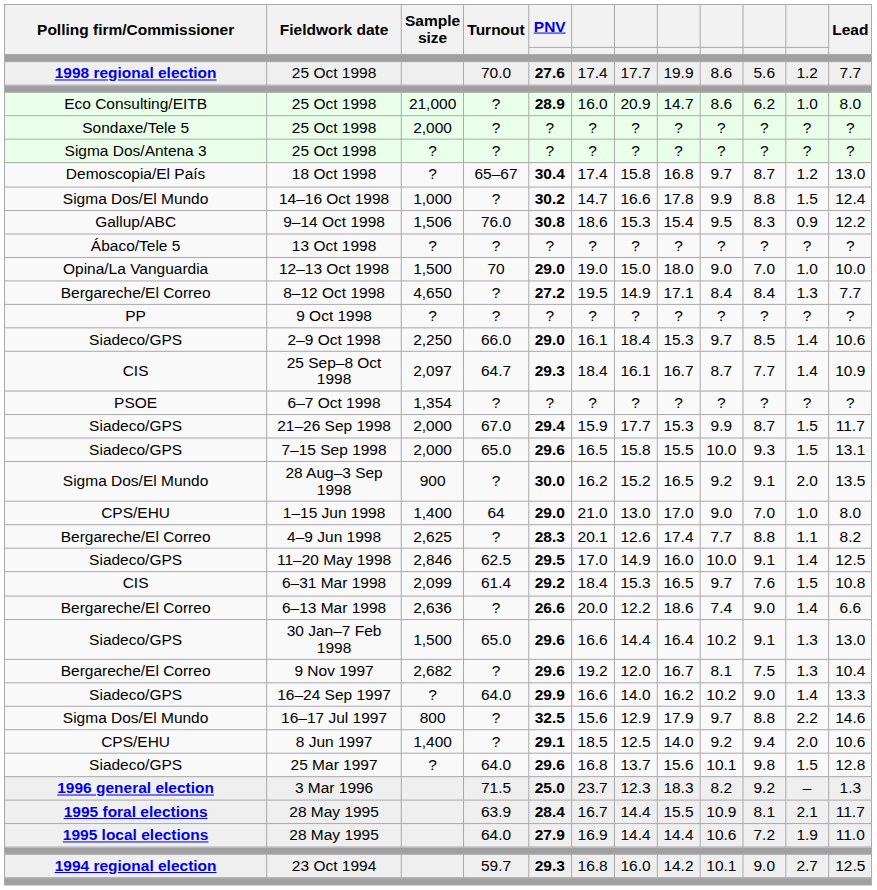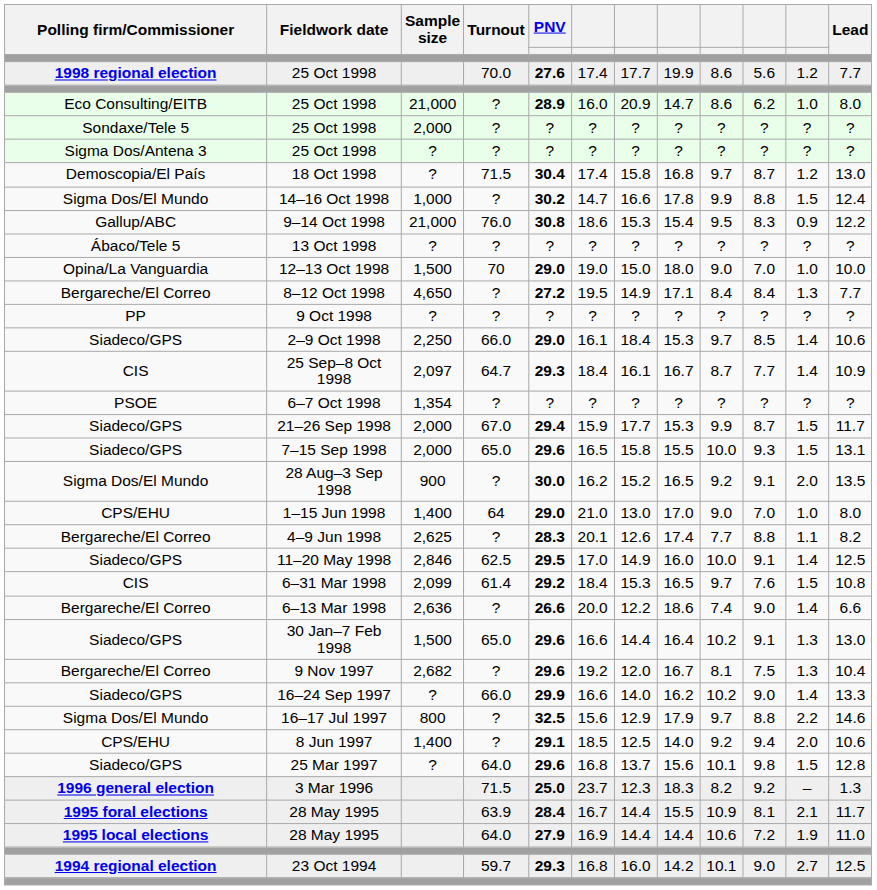(496, 174) 65–67 -> (496, 174) 71.5
(433, 222) 1,506 -> (433, 222) 21,000
(496, 694) 64.0 -> (496, 694) 66.0
